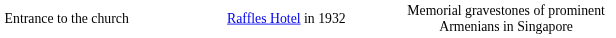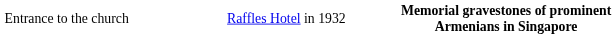(506, 18) normal -> (506, 18) bold
